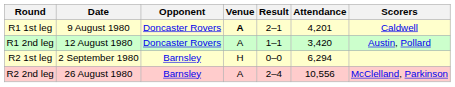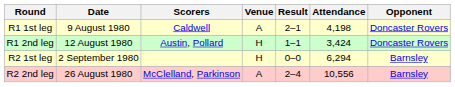columns swapped: (182, 12) <-> (399, 12)
(240, 27) bold -> (259, 27) normal
(320, 27) 4,201 -> (339, 27) 4,198
(240, 43) A -> (259, 43) H
(320, 43) 3,420 -> (339, 43) 3,424
